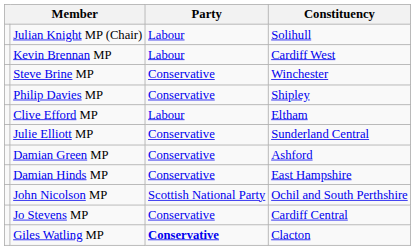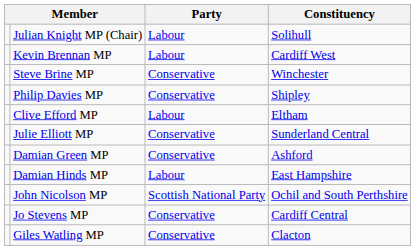(181, 174) Conservative -> (166, 174) Labour
(184, 235) bold -> (181, 235) normal
